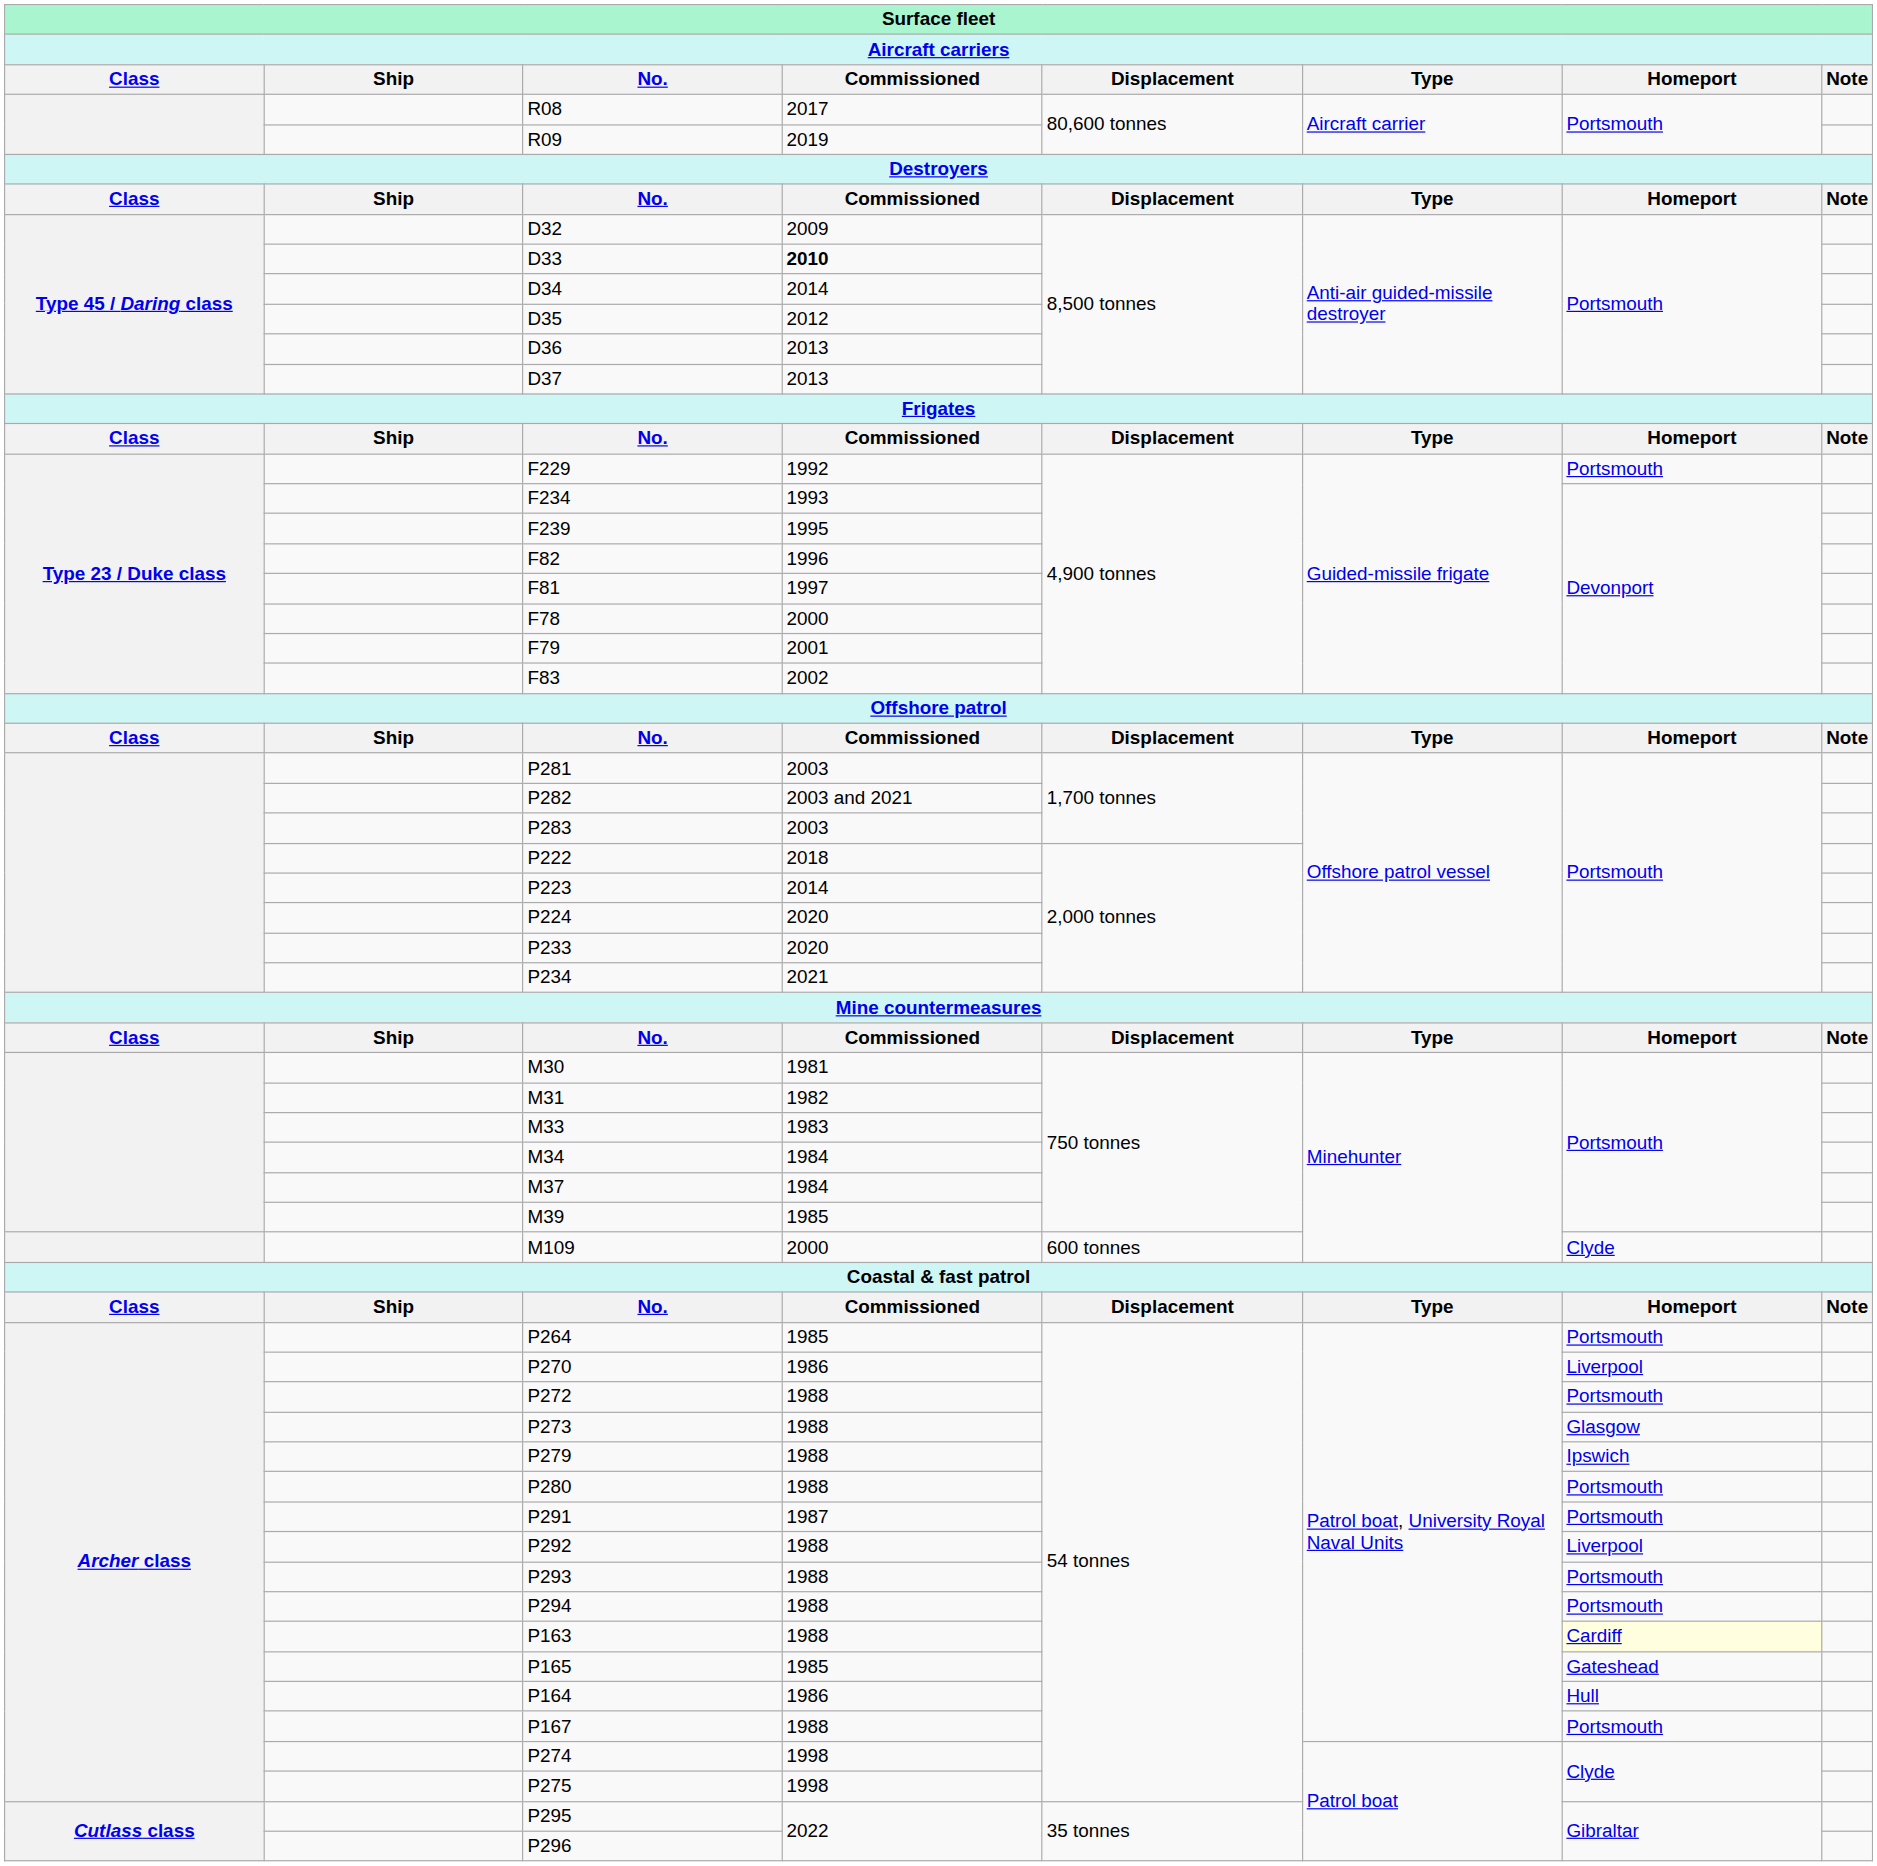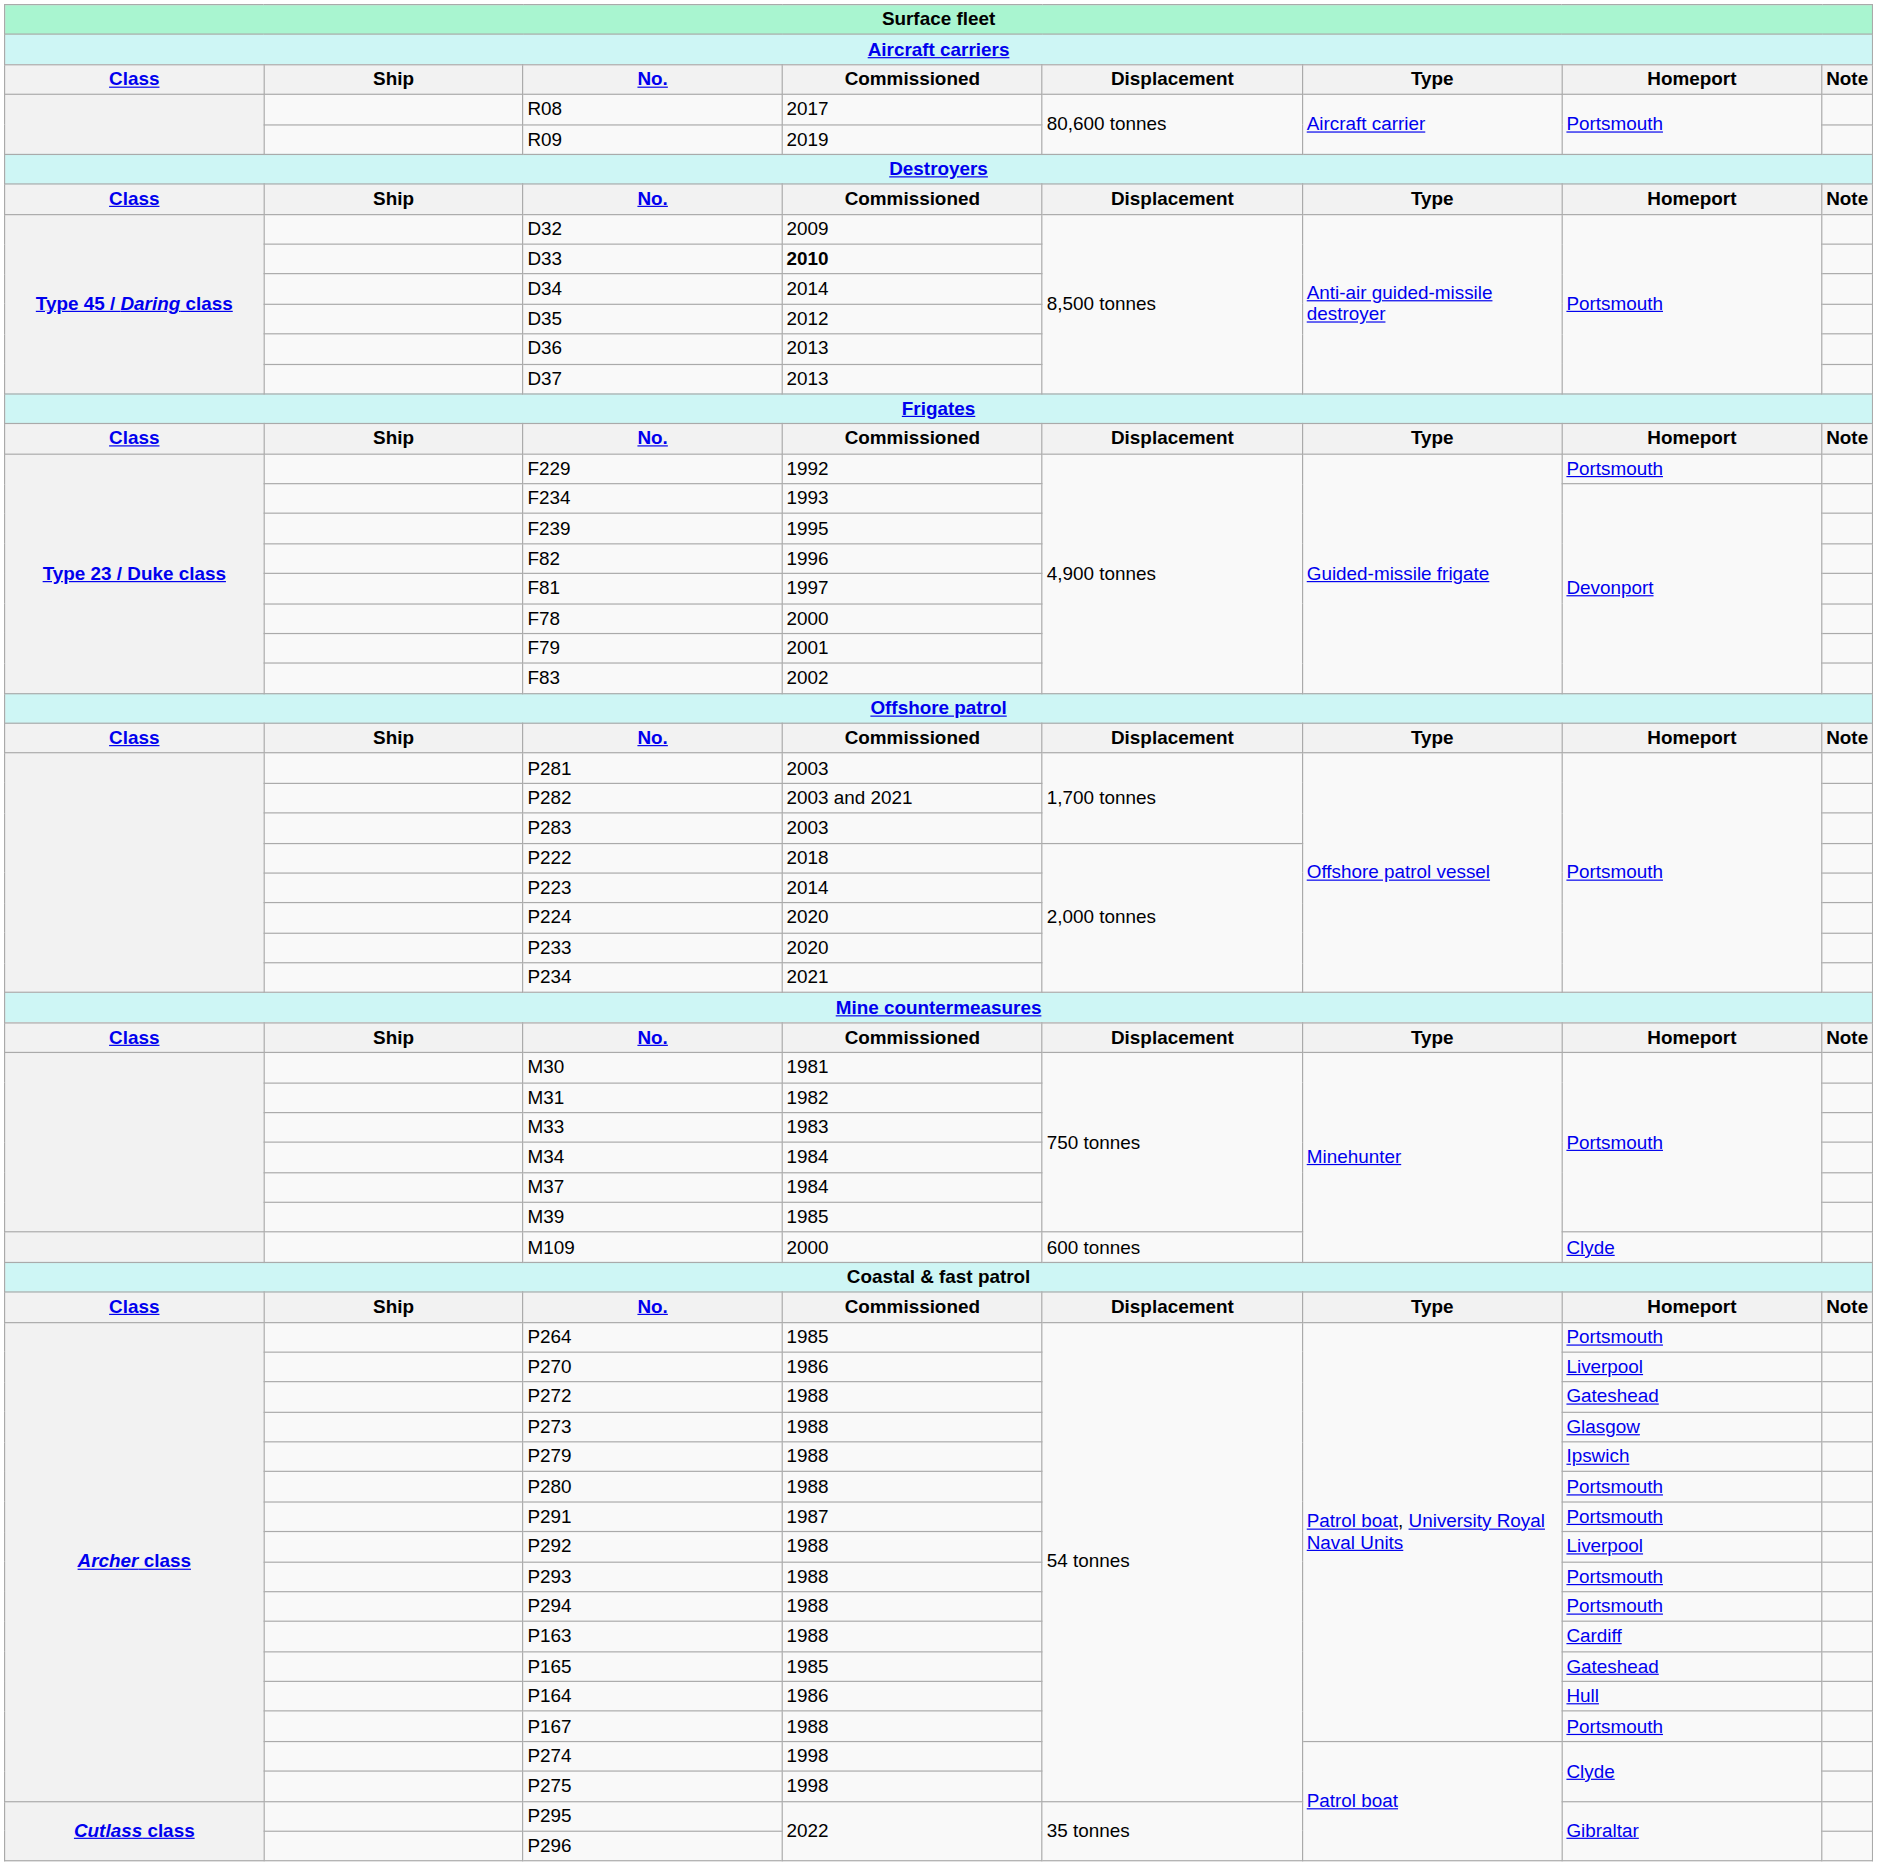(1615, 1396) Portsmouth -> (1613, 1396) Gateshead
(1594, 1636) lightyellow background -> (1594, 1636) no background
